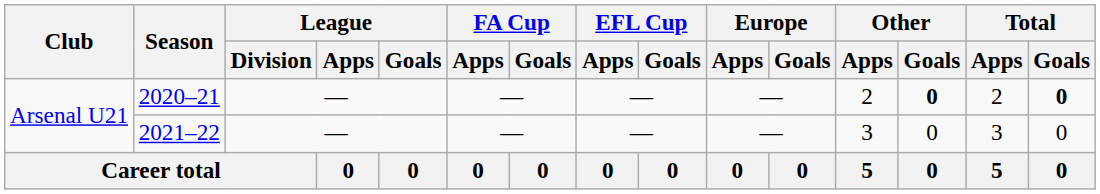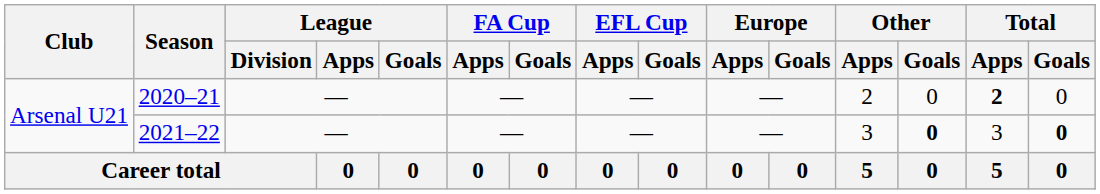(932, 96) bold -> (932, 96) normal
(997, 96) normal -> (997, 96) bold
(1062, 96) bold -> (1062, 96) normal
(932, 133) normal -> (932, 133) bold
(1062, 133) normal -> (1062, 133) bold
